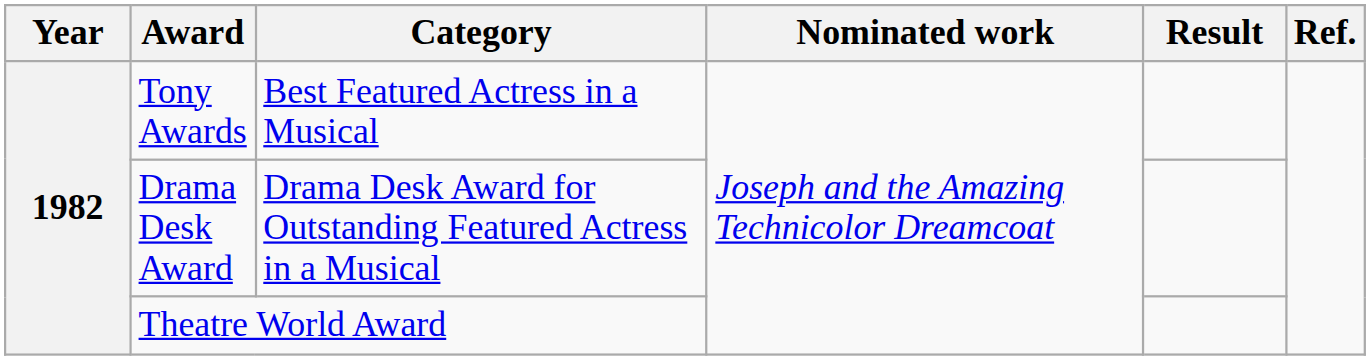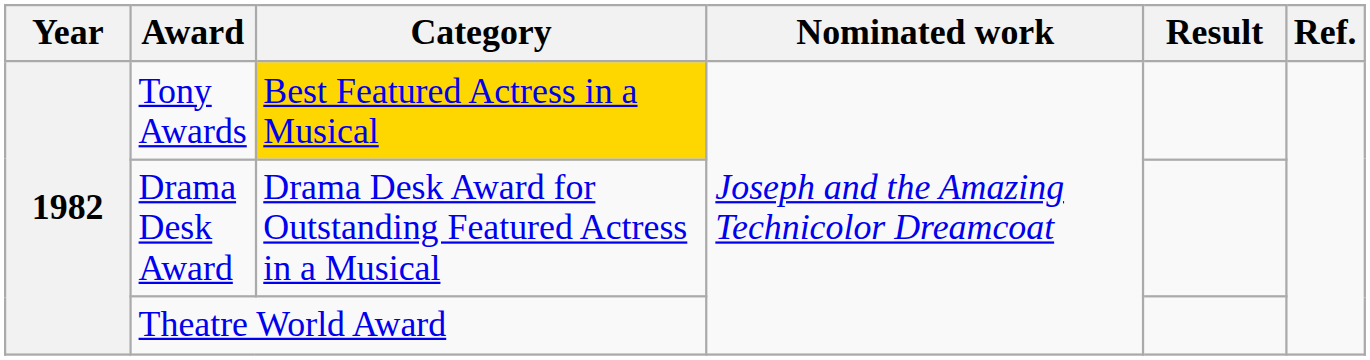(450, 109) no background -> (450, 109) gold background
